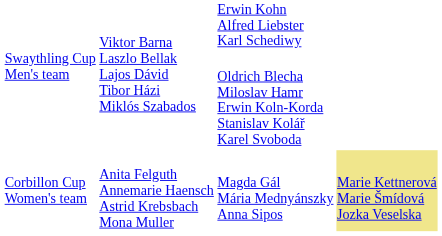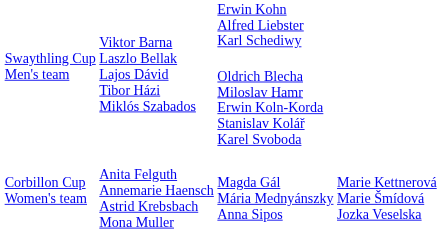(387, 198) khaki background -> (387, 198) no background
